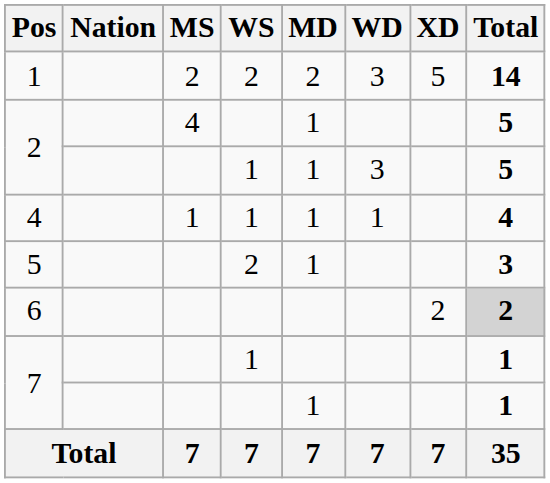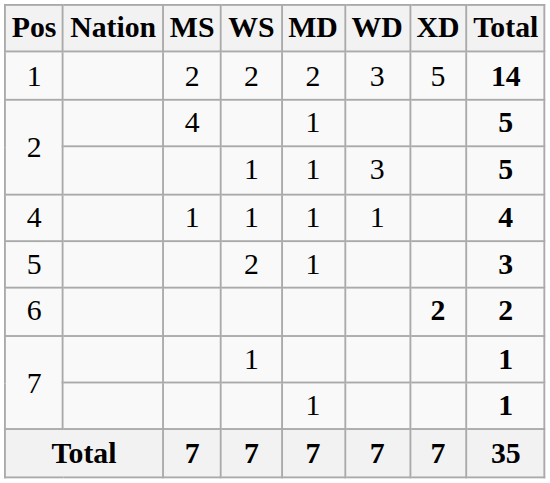(438, 311) normal -> (438, 311) bold
(506, 311) lightgrey background -> (506, 311) no background
